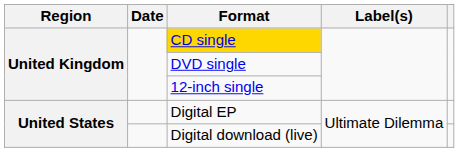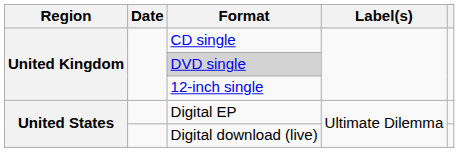(203, 40) gold background -> (203, 40) no background
(208, 64) no background -> (208, 64) lightgrey background
